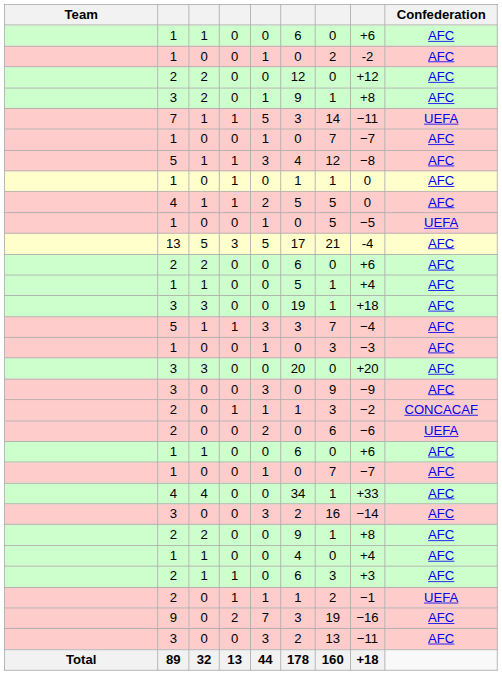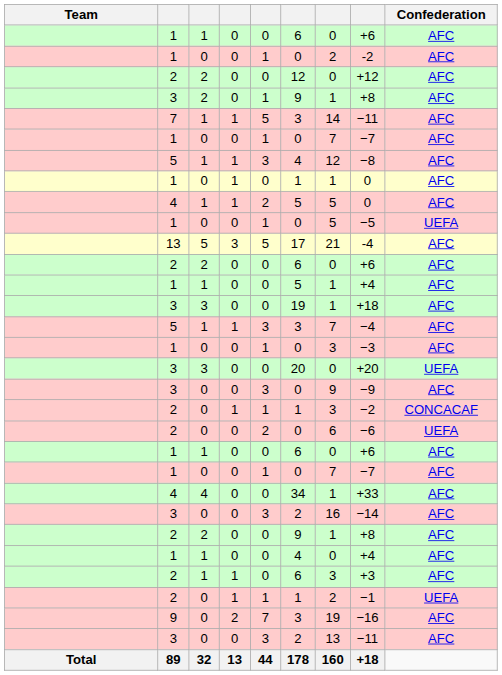(441, 118) UEFA -> (441, 118) AFC
(441, 368) AFC -> (441, 368) UEFA
